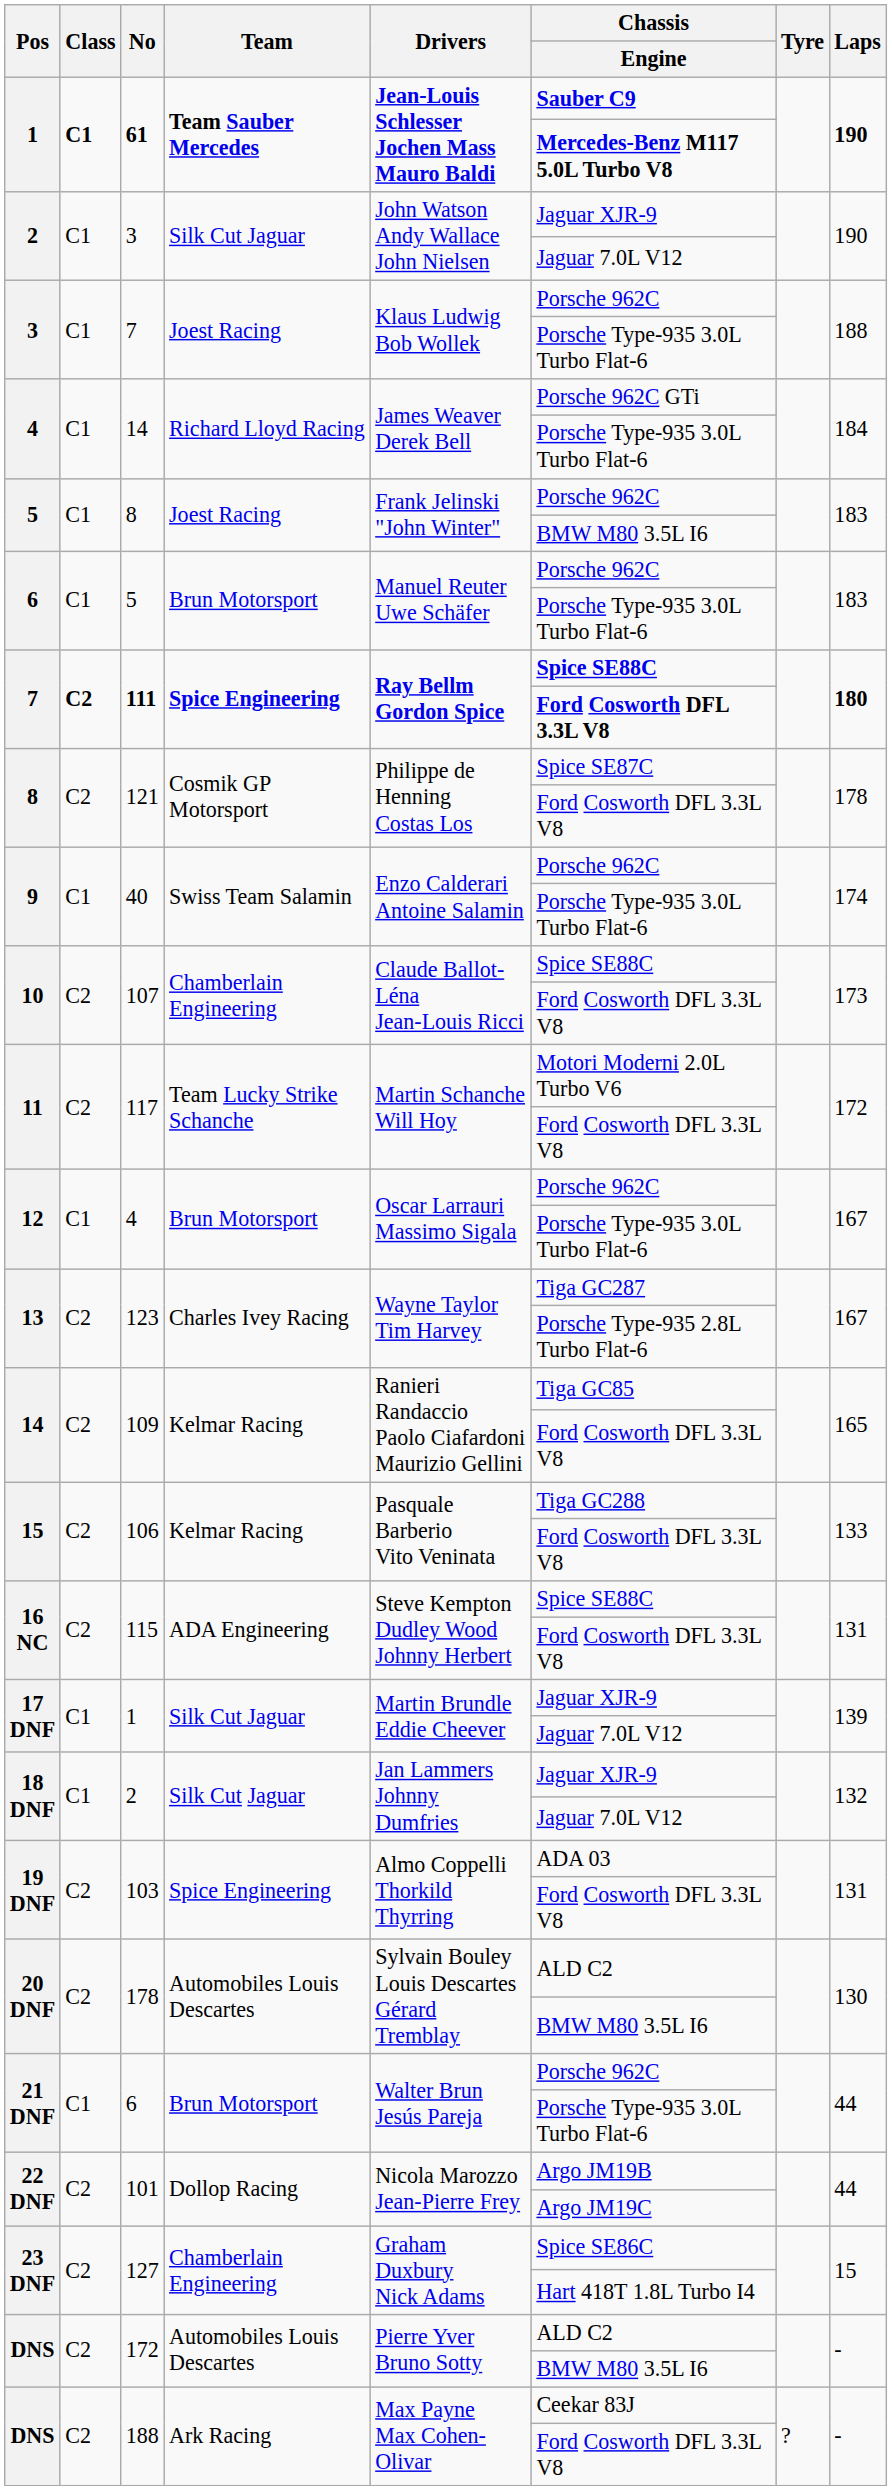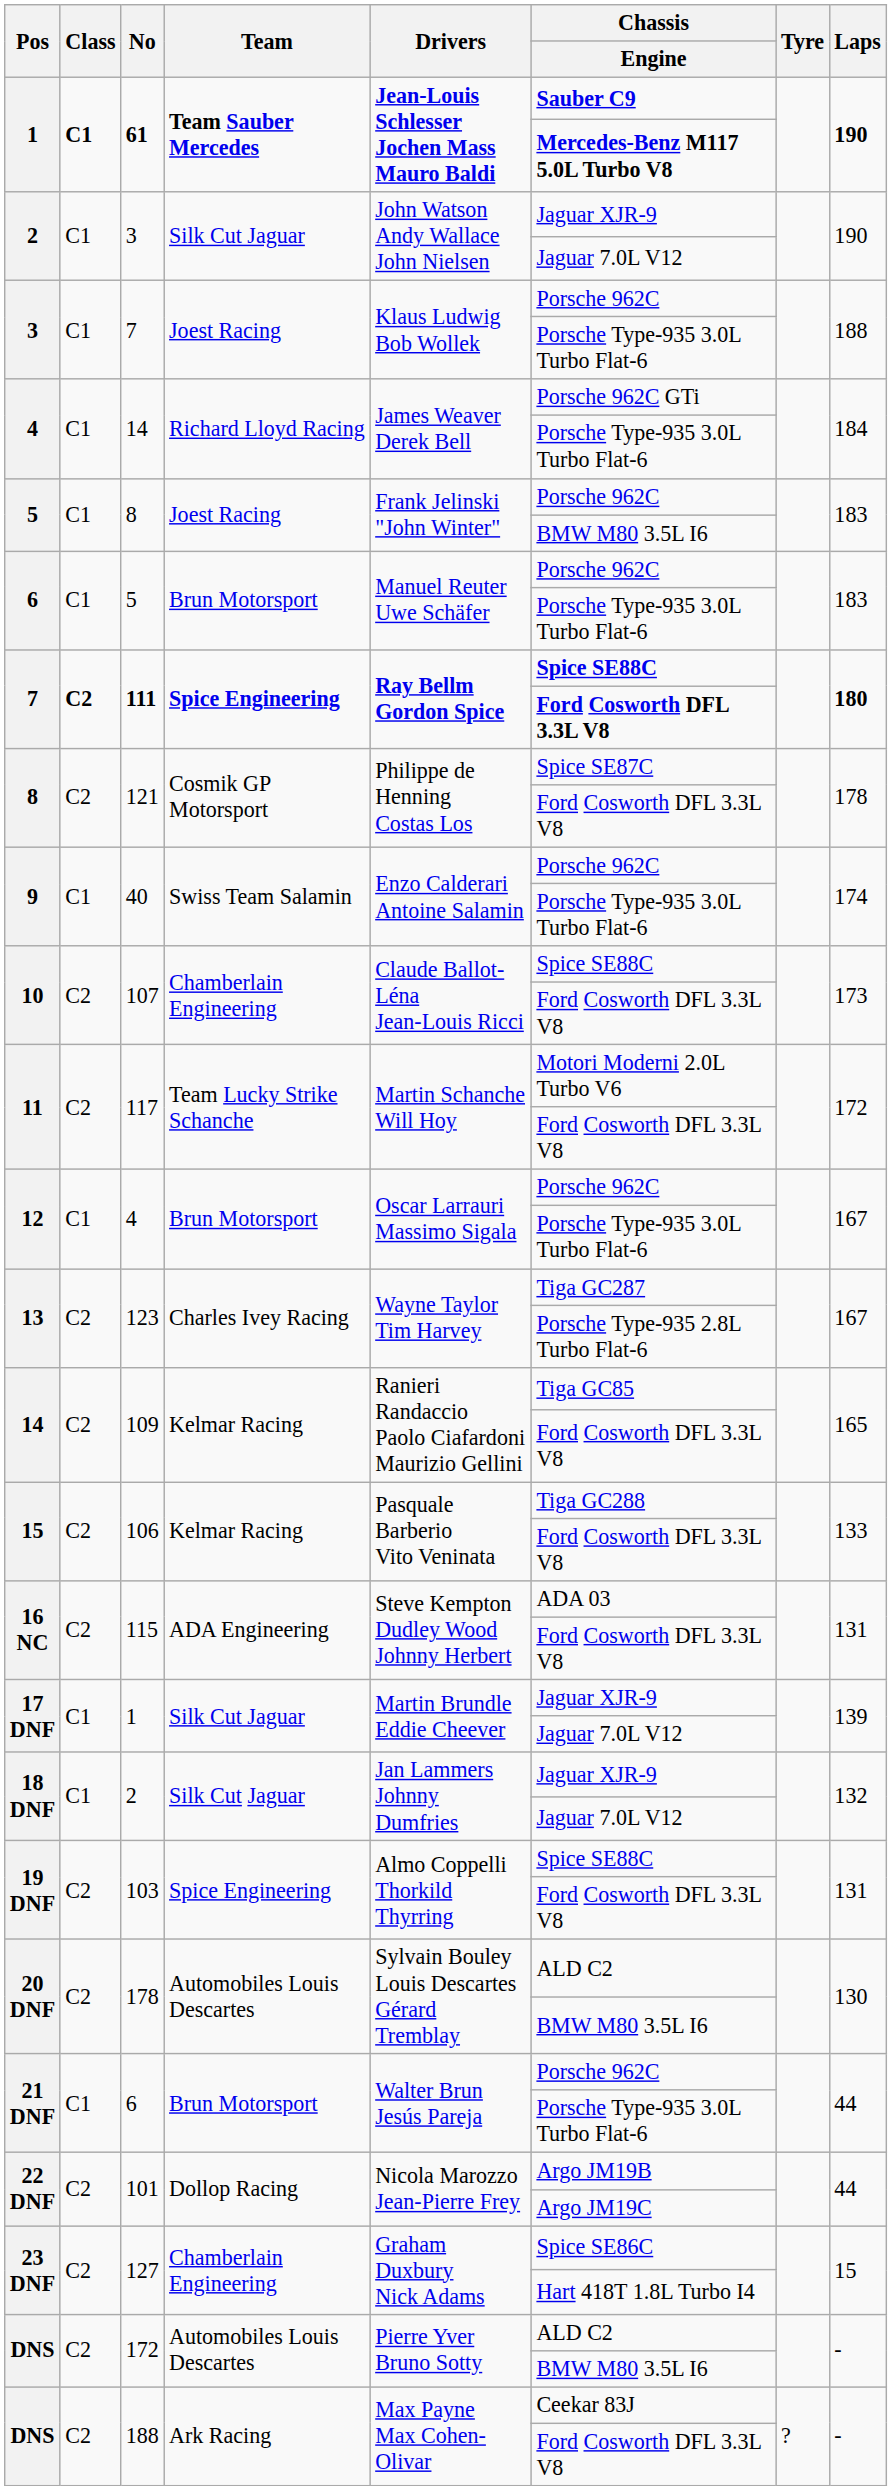(595, 1598) Spice SE88C -> (573, 1598) ADA 03
(573, 1858) ADA 03 -> (595, 1858) Spice SE88C
